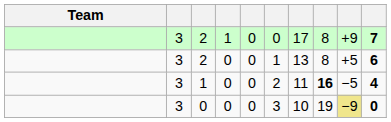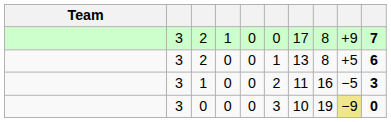(325, 83) bold -> (325, 83) normal
(374, 83) 4 -> (374, 83) 3
